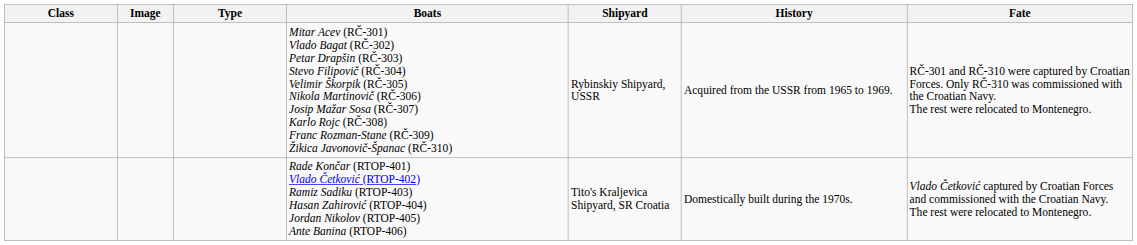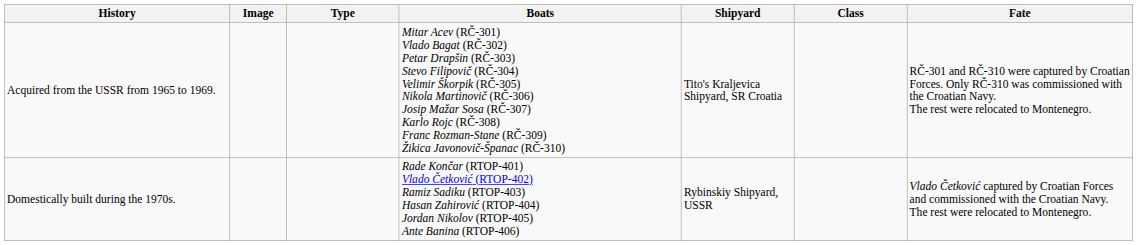columns swapped: (61, 13) <-> (794, 13)
(618, 90) Rybinskiy Shipyard, USSR -> (733, 90) Tito's Kraljevica Shipyard, SR Croatia
(620, 199) Tito's Kraljevica Shipyard, SR Croatia -> (731, 199) Rybinskiy Shipyard, USSR
